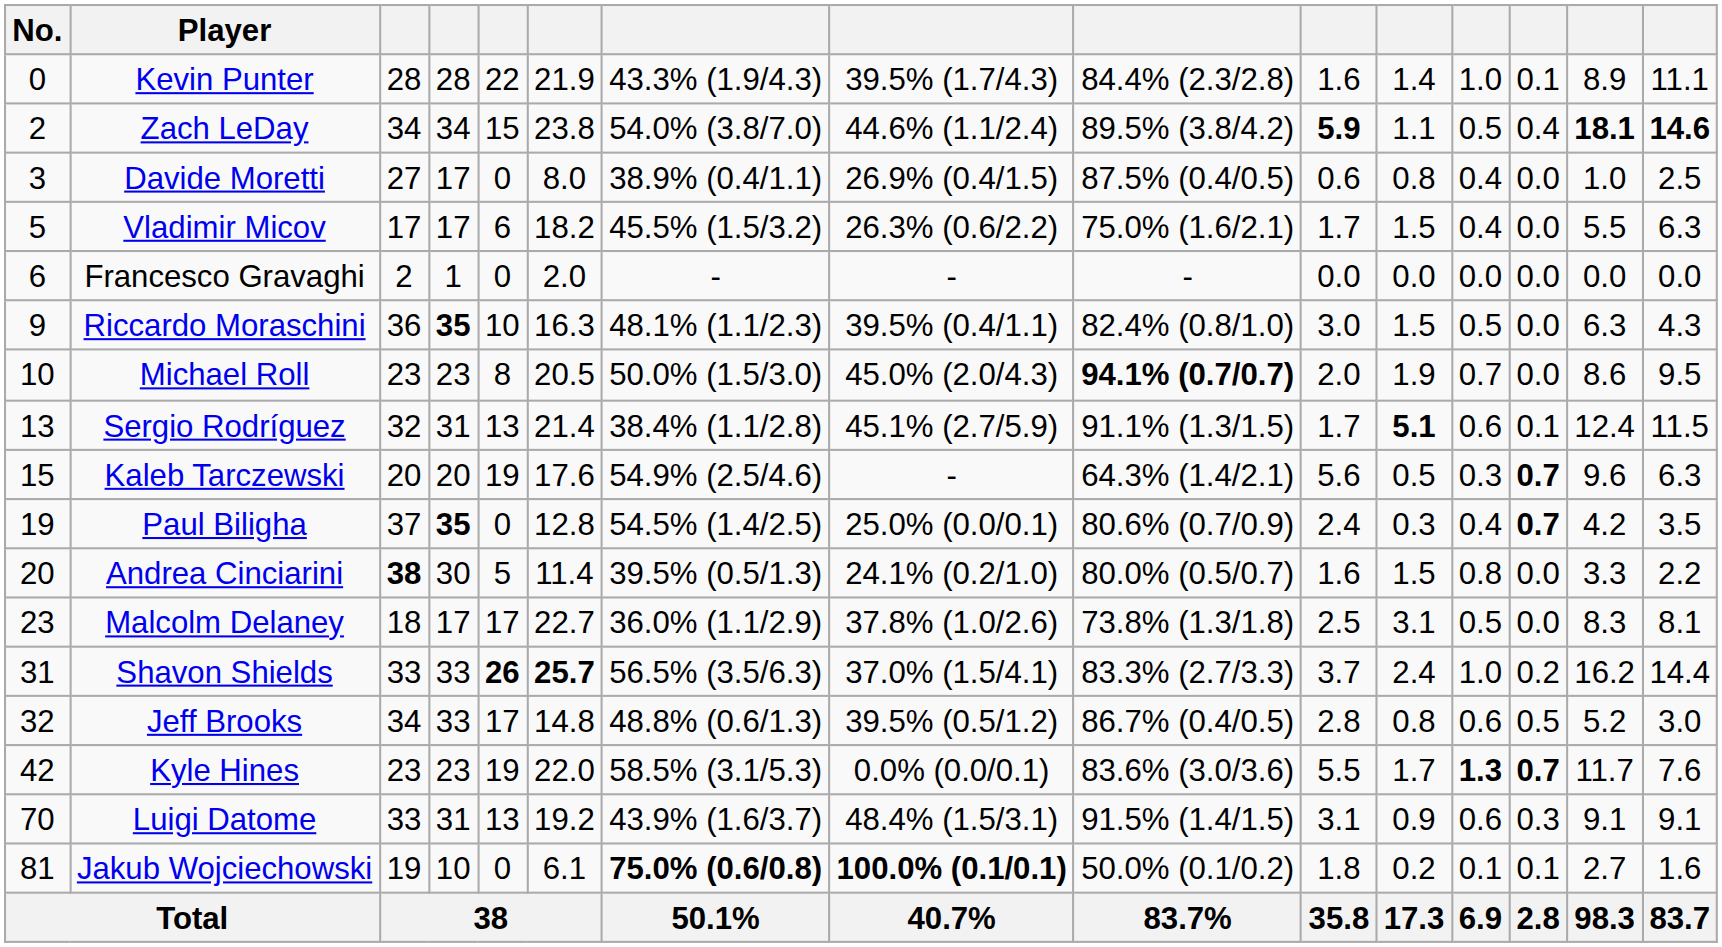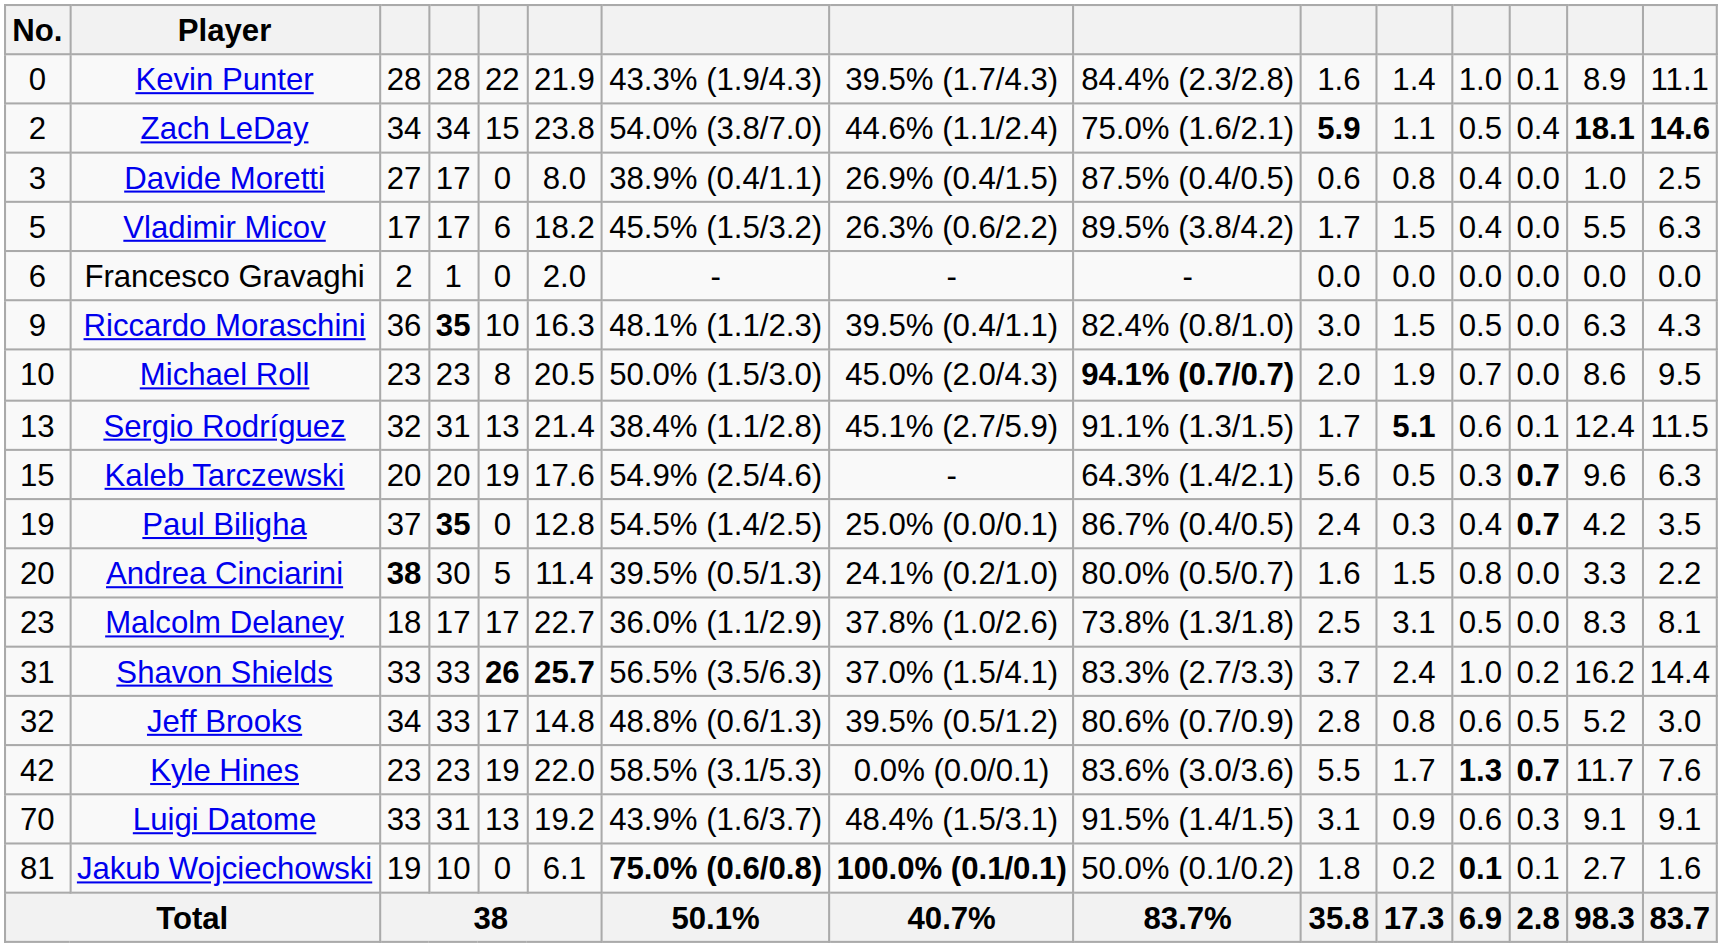(1188, 129) 89.5% (3.8/4.2) -> (1188, 129) 75.0% (1.6/2.1)
(1188, 227) 75.0% (1.6/2.1) -> (1188, 227) 89.5% (3.8/4.2)
(1188, 523) 80.6% (0.7/0.9) -> (1188, 523) 86.7% (0.4/0.5)
(1188, 720) 86.7% (0.4/0.5) -> (1188, 720) 80.6% (0.7/0.9)
(1480, 868) normal -> (1480, 868) bold
